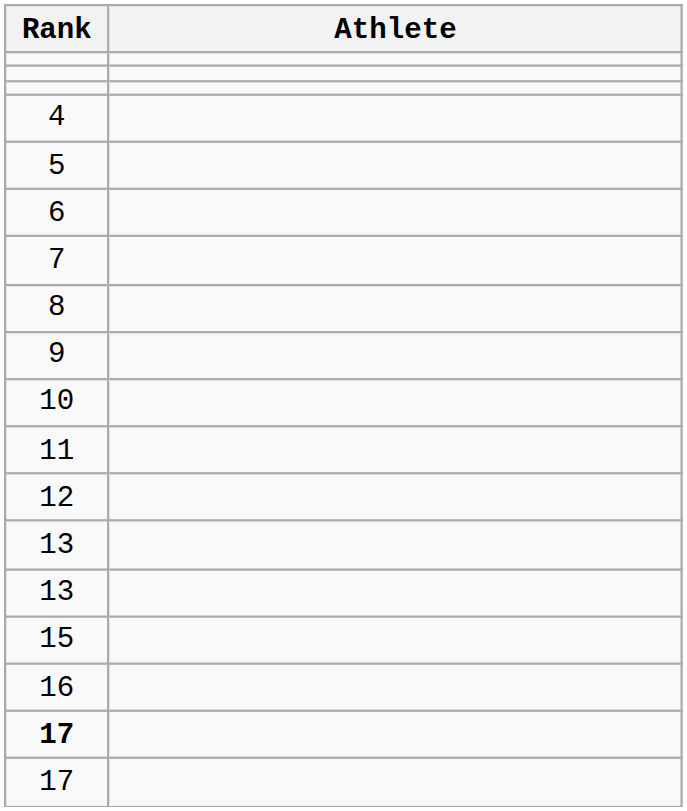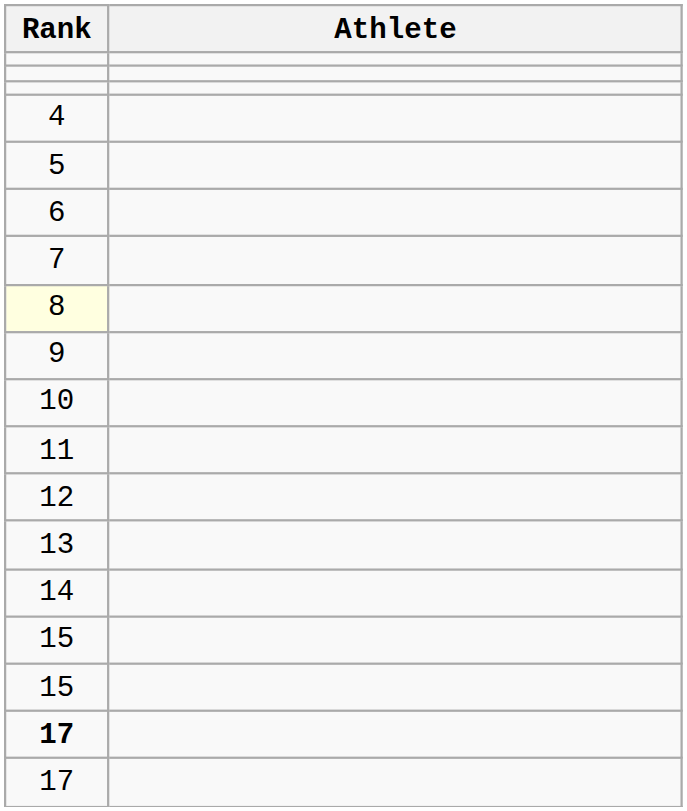(57, 308) no background -> (57, 308) lightyellow background
(57, 592) 13 -> (57, 592) 14
(57, 687) 16 -> (57, 687) 15
